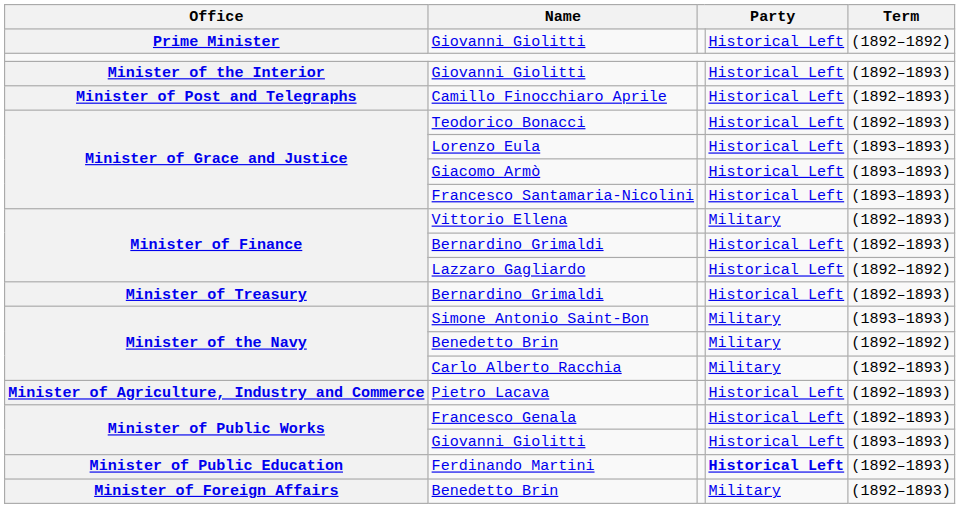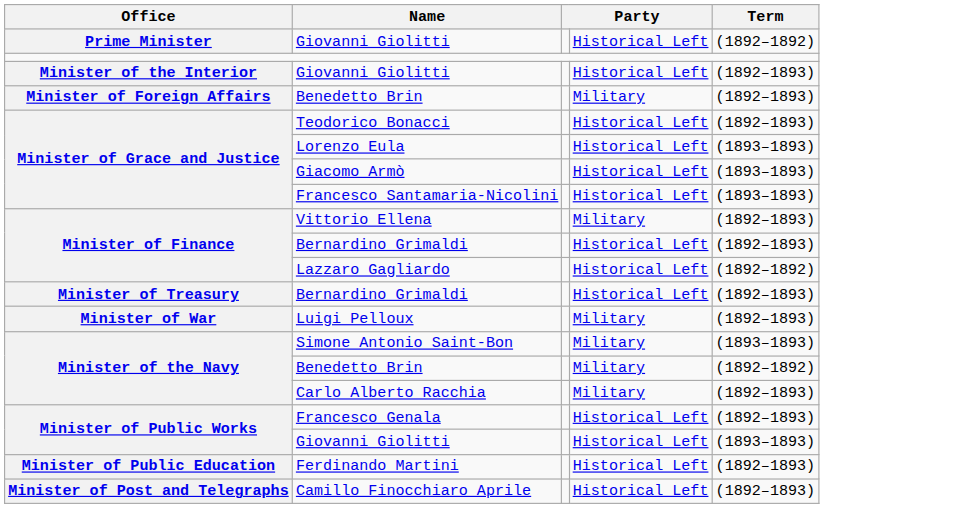rows swapped: (216, 491) <-> (216, 98)
+ row: (148, 319)
- row: (216, 393)
(776, 466) bold -> (641, 466) normal
